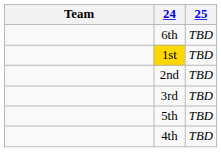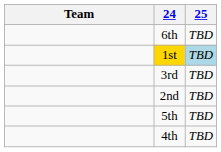(201, 55) no background -> (201, 55) lightblue background
rows swapped: (169, 75) <-> (169, 95)
